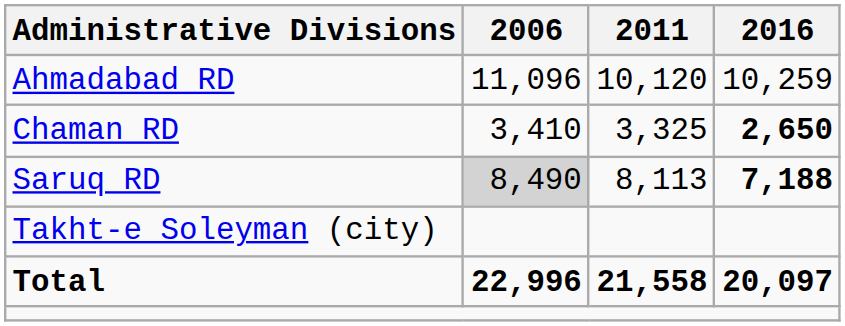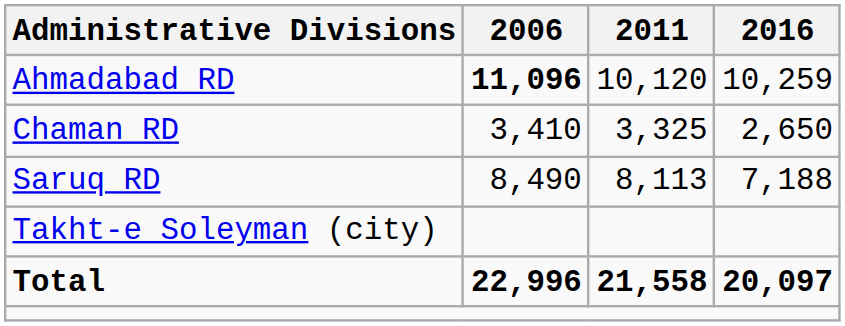(526, 81) normal -> (526, 81) bold
(787, 131) bold -> (787, 131) normal
(536, 181) lightgrey background -> (536, 181) no background
(787, 181) bold -> (787, 181) normal
